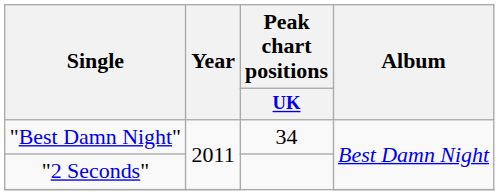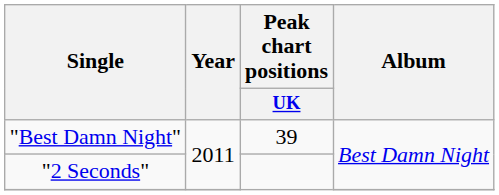(287, 136) 34 -> (287, 136) 39
